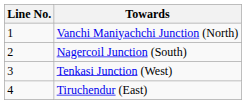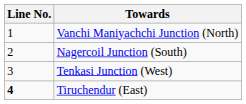(10, 90) normal -> (10, 90) bold
